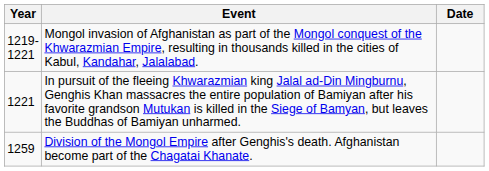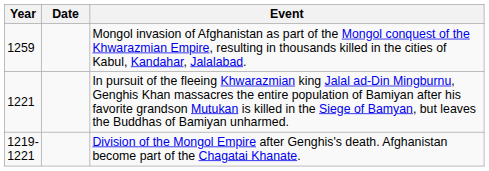columns swapped: (460, 14) <-> (239, 14)
(23, 47) 1219-1221 -> (21, 47) 1259
(21, 149) 1259 -> (23, 149) 1219-1221
